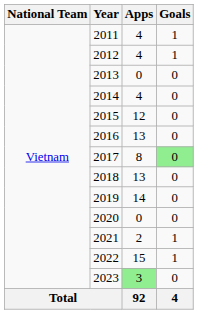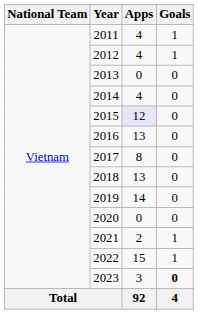(139, 116) no background -> (139, 116) lavender background
(175, 156) lightgreen background -> (175, 156) no background
(139, 278) lightgreen background -> (139, 278) no background
(175, 278) normal -> (175, 278) bold
